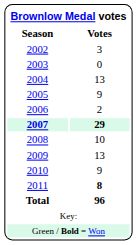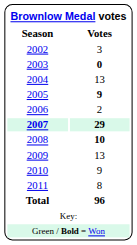(100, 64) normal -> (100, 64) bold
(100, 94) normal -> (100, 94) bold
(100, 140) normal -> (100, 140) bold
(100, 185) bold -> (100, 185) normal
